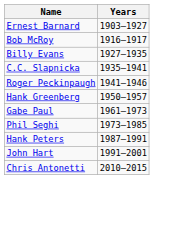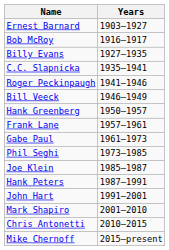+ row: (33, 97)
+ row: (33, 125)
+ row: (30, 168)
+ row: (38, 210)
+ row: (40, 239)
